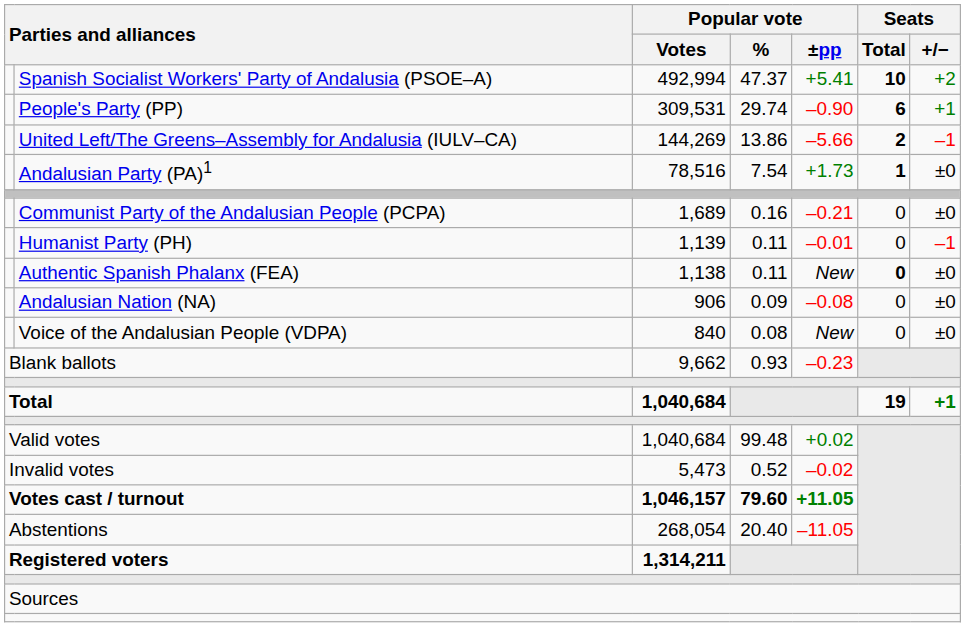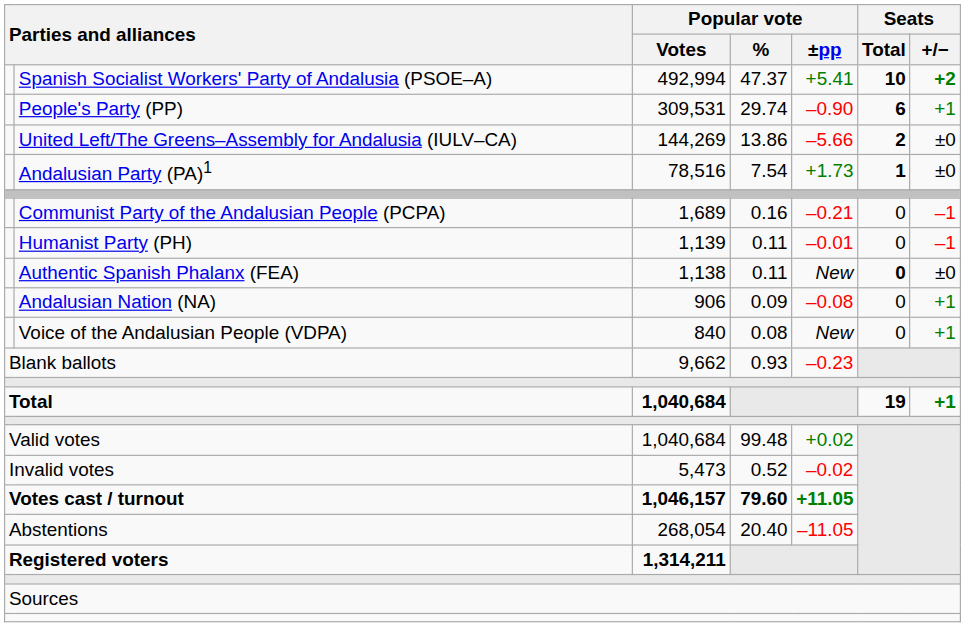(945, 79) normal -> (945, 79) bold
(945, 139) –1 -> (945, 139) ±0
(945, 212) ±0 -> (945, 212) –1
(945, 302) ±0 -> (945, 302) +1
(945, 332) ±0 -> (945, 332) +1
